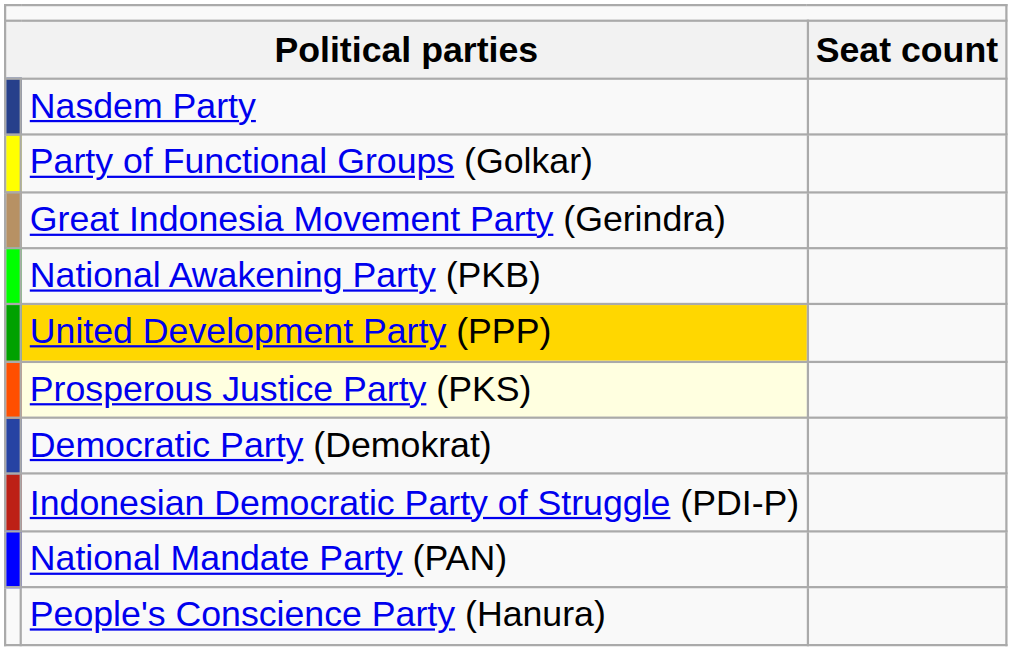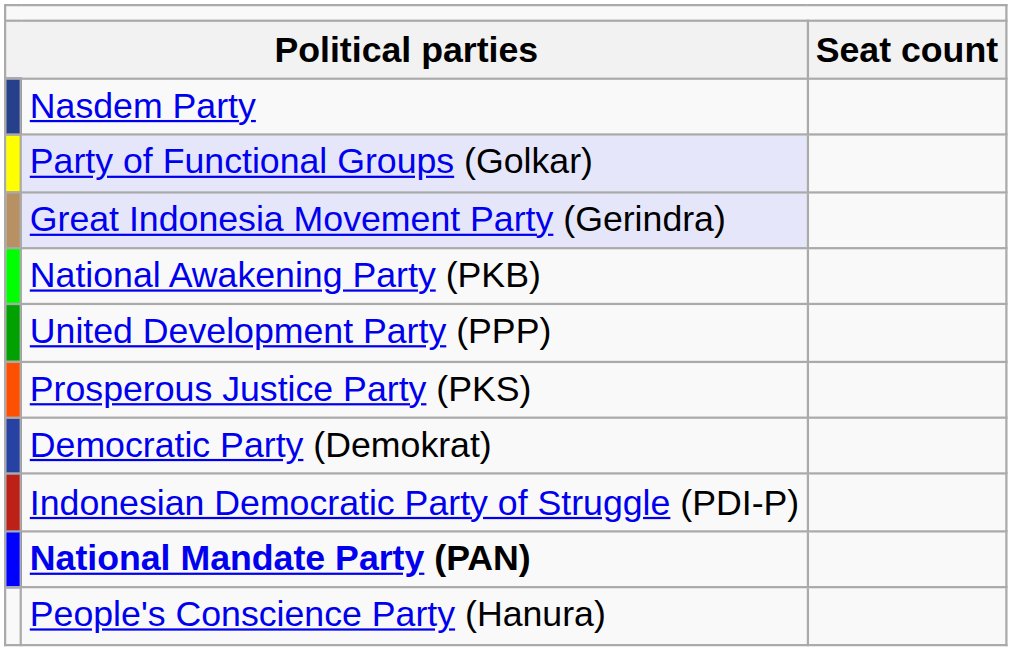(311, 162) no background -> (311, 162) lavender background
(378, 218) no background -> (378, 218) lavender background
(291, 332) gold background -> (291, 332) no background
(281, 388) lightyellow background -> (281, 388) no background
(268, 558) normal -> (280, 558) bold
